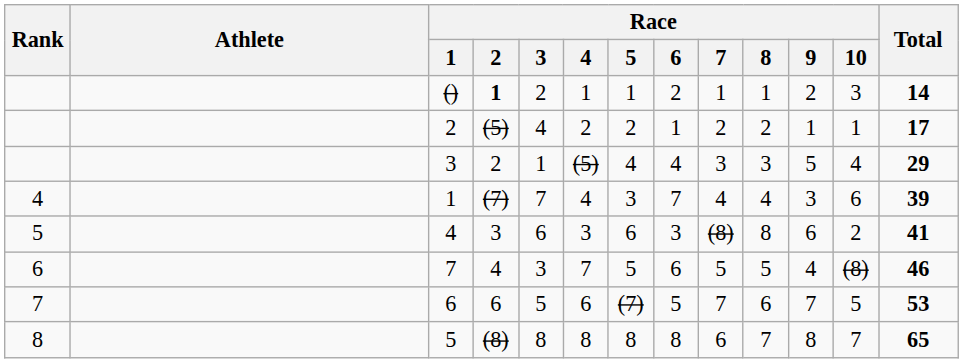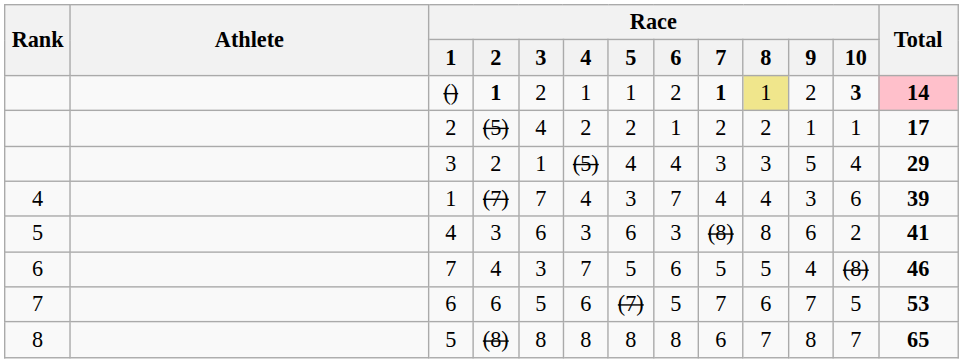(721, 92) normal -> (721, 92) bold
(766, 92) no background -> (766, 92) khaki background
(856, 92) normal -> (856, 92) bold
(918, 92) no background -> (918, 92) pink background
